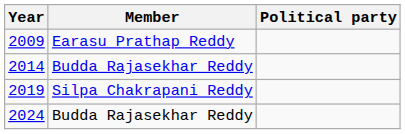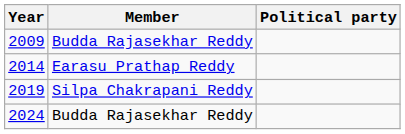(143, 42) Earasu Prathap Reddy -> (152, 42) Budda Rajasekhar Reddy
(152, 67) Budda Rajasekhar Reddy -> (143, 67) Earasu Prathap Reddy
